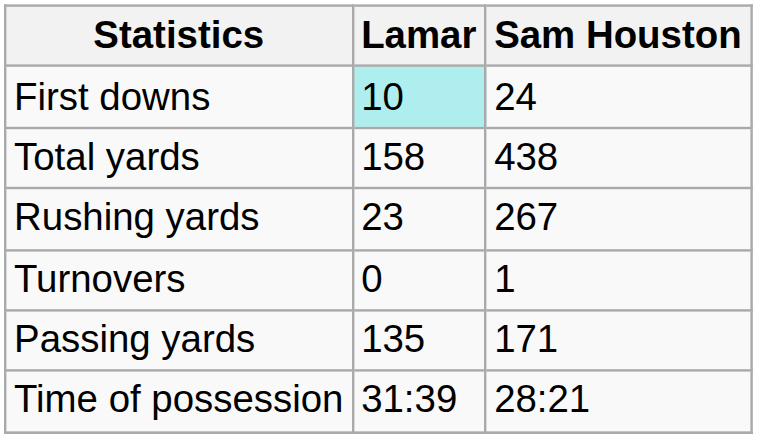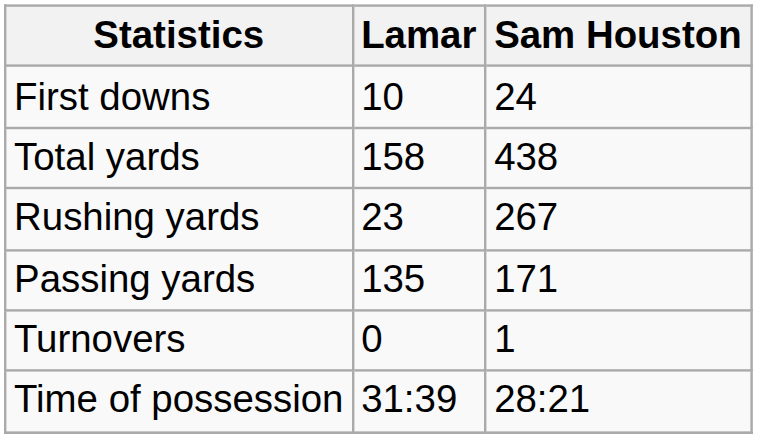(383, 96) paleturquoise background -> (383, 96) no background
rows swapped: (135, 339) <-> (100, 278)
